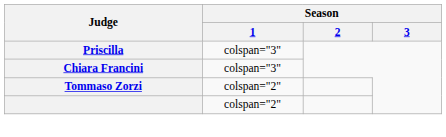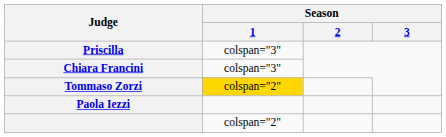(253, 86) no background -> (253, 86) gold background
+ row: (103, 104)
